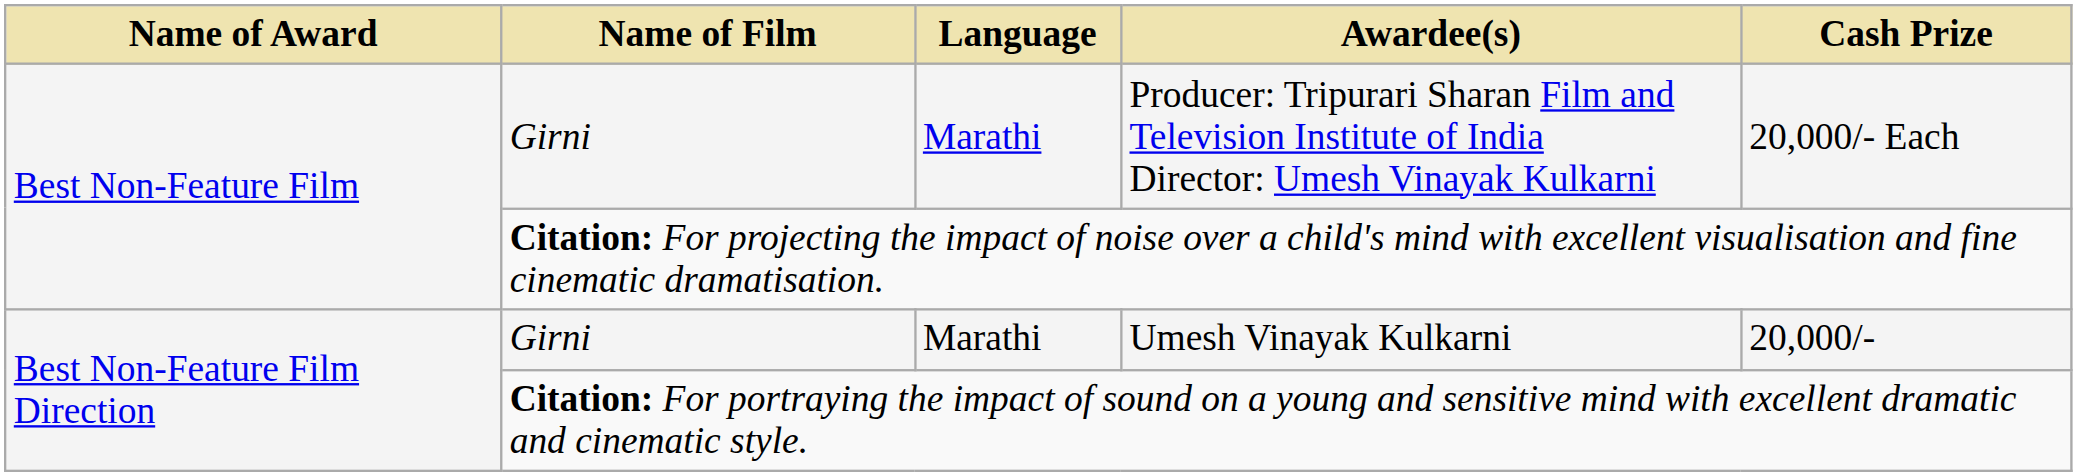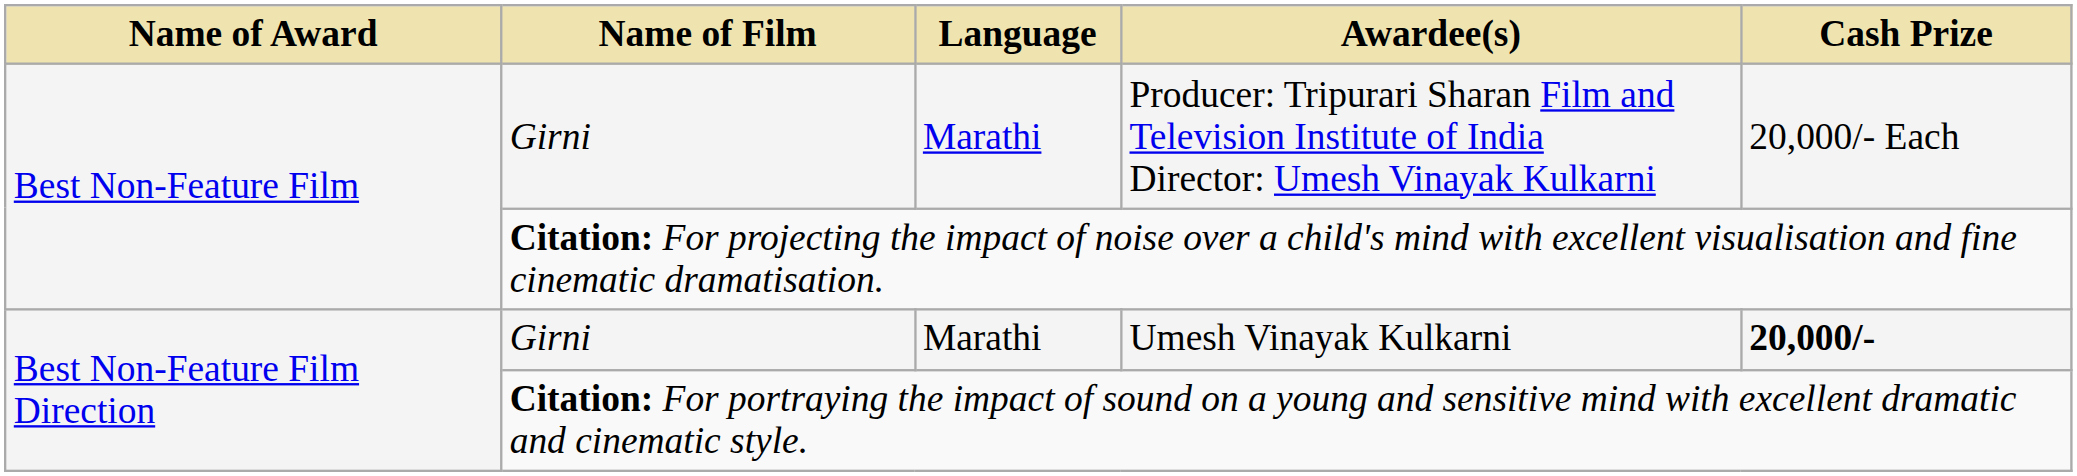(1812, 338) normal -> (1812, 338) bold
